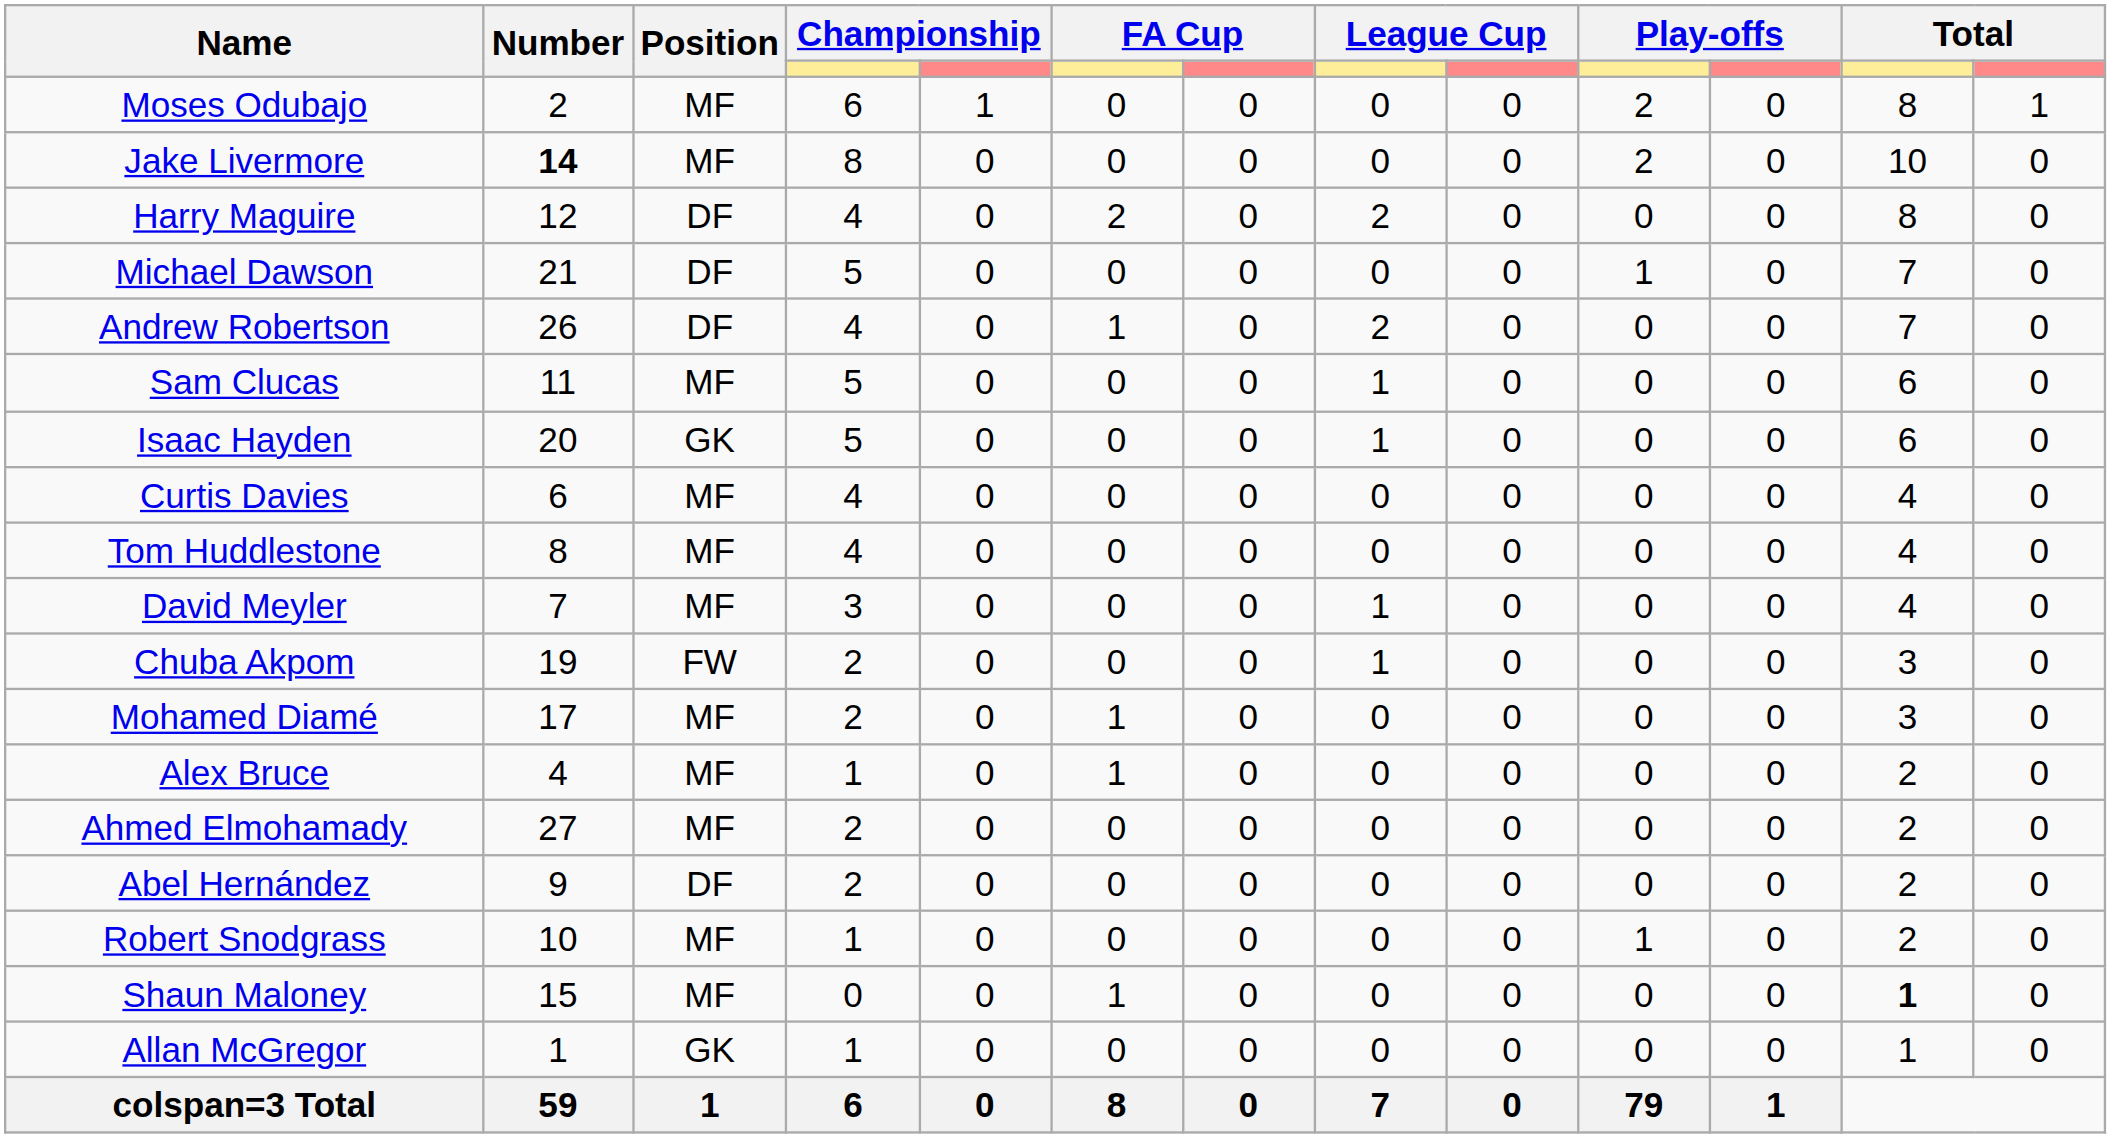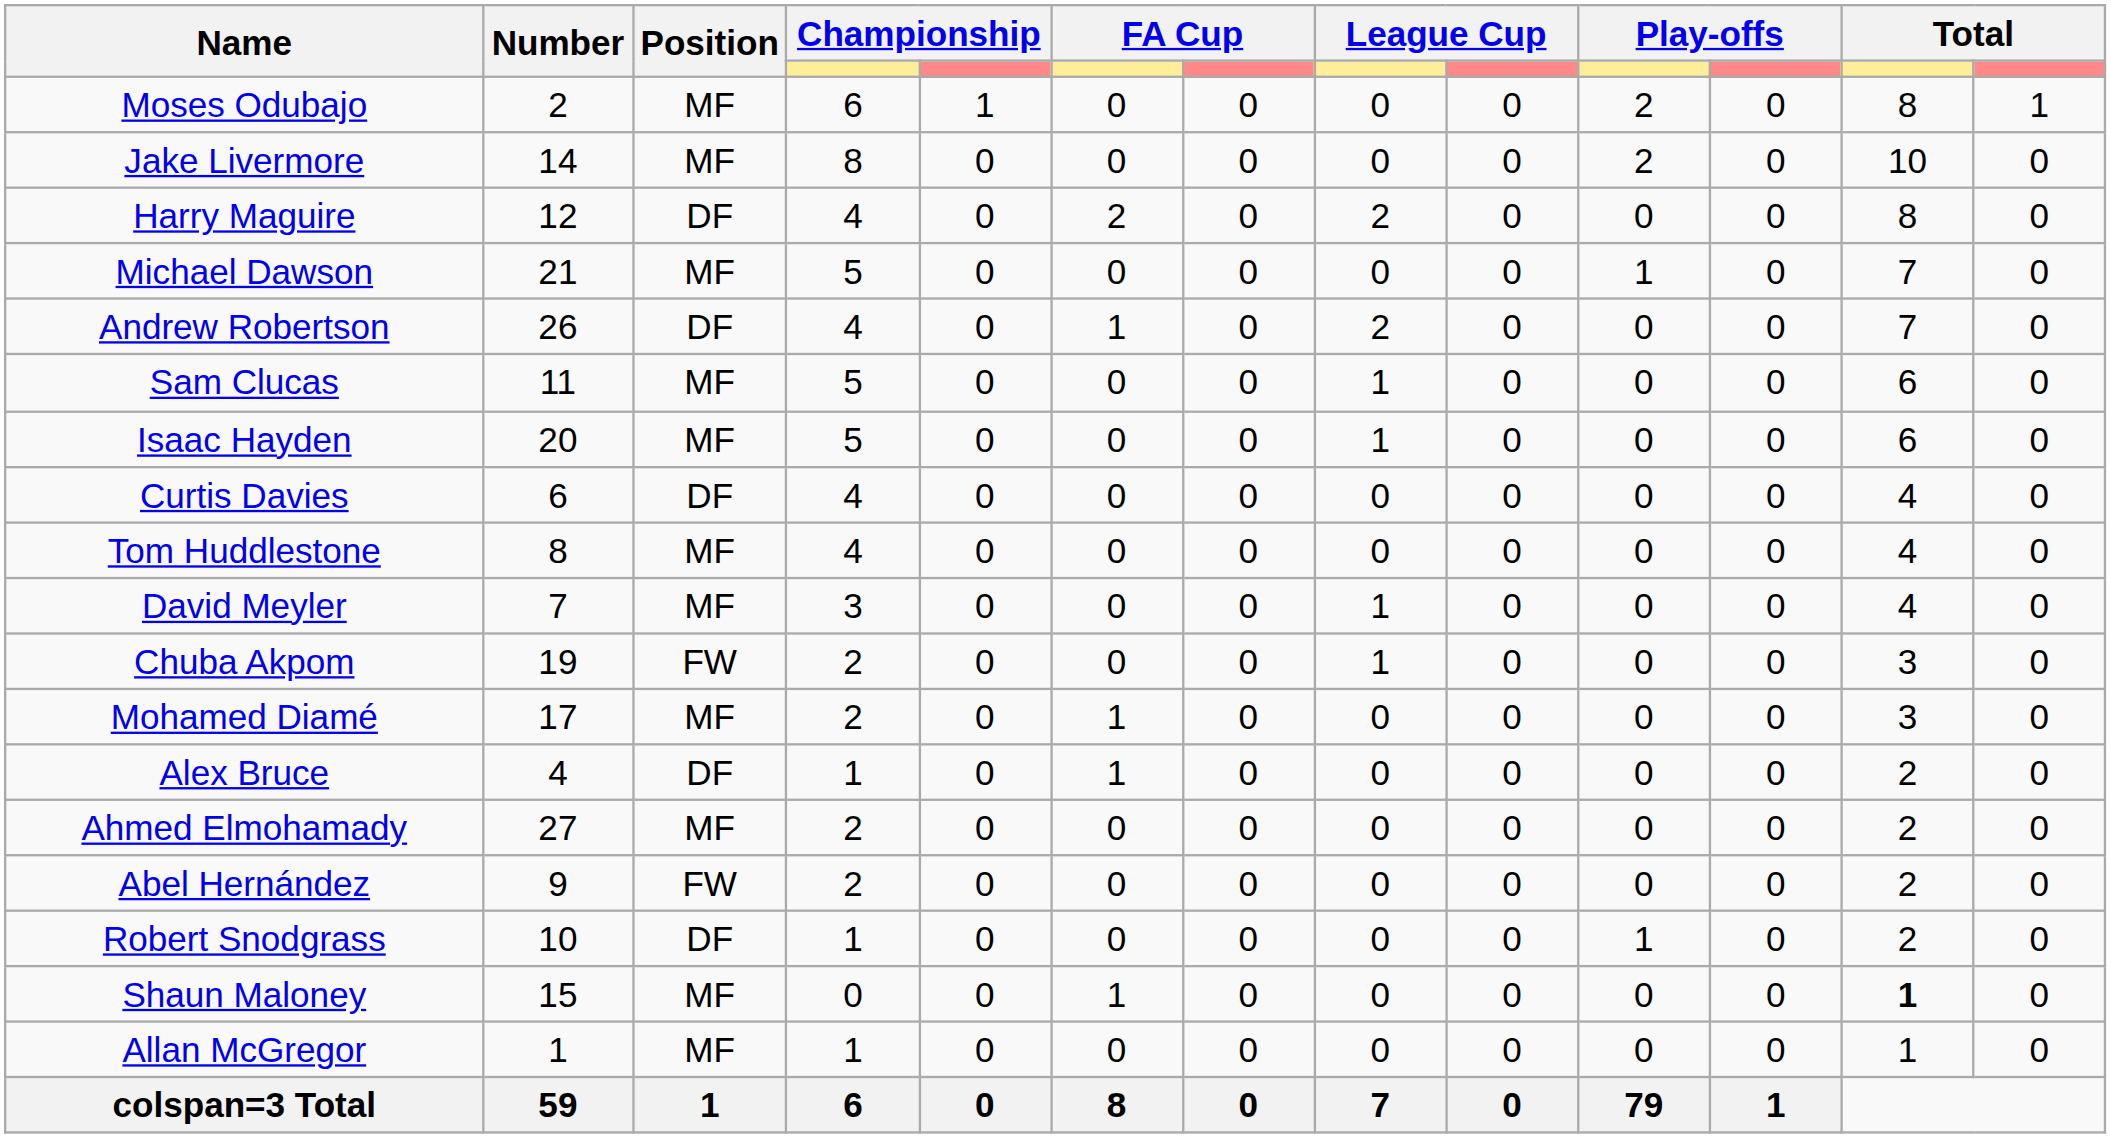(558, 161) bold -> (558, 161) normal
(710, 272) DF -> (710, 272) MF
(710, 439) GK -> (710, 439) MF
(710, 494) MF -> (710, 494) DF
(710, 772) MF -> (710, 772) DF
(710, 883) DF -> (710, 883) FW
(710, 939) MF -> (710, 939) DF
(710, 1050) GK -> (710, 1050) MF
